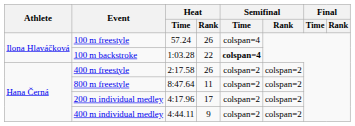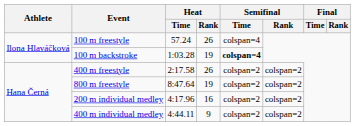(208, 55) 22 -> (208, 55) 19
(208, 85) 11 -> (208, 85) 19
(208, 99) 17 -> (208, 99) 16
